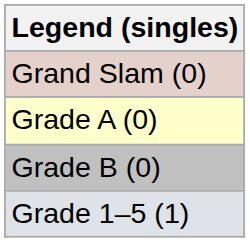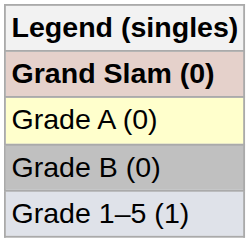(109, 73) normal -> (113, 73) bold
